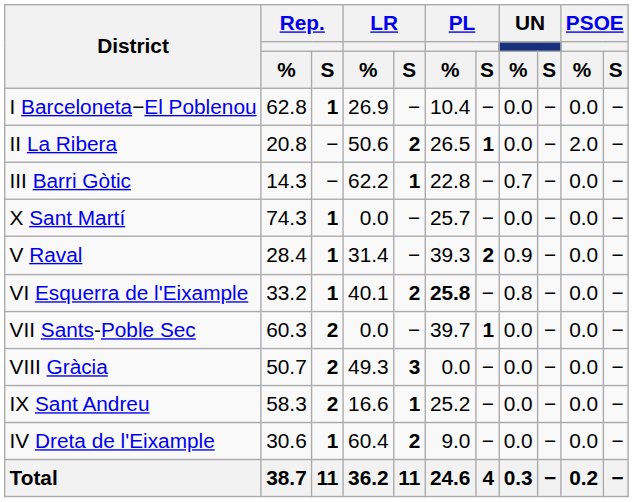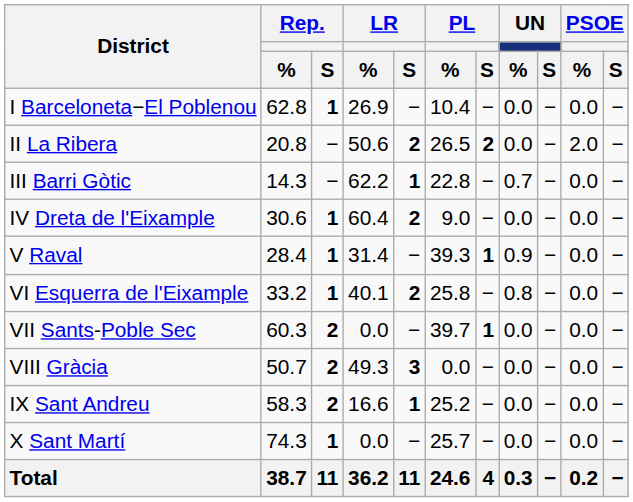(488, 144) 1 -> (488, 144) 2
rows swapped: (112, 440) <-> (67, 218)
(488, 255) 2 -> (488, 255) 1
(450, 292) bold -> (450, 292) normal
